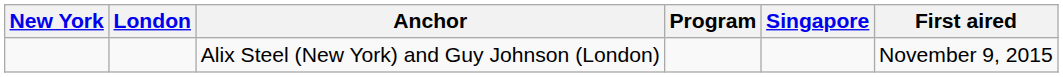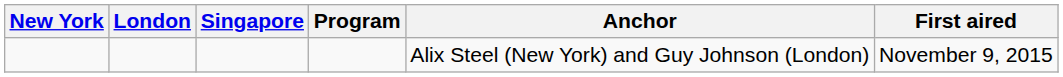columns swapped: (818, 21) <-> (430, 21)
